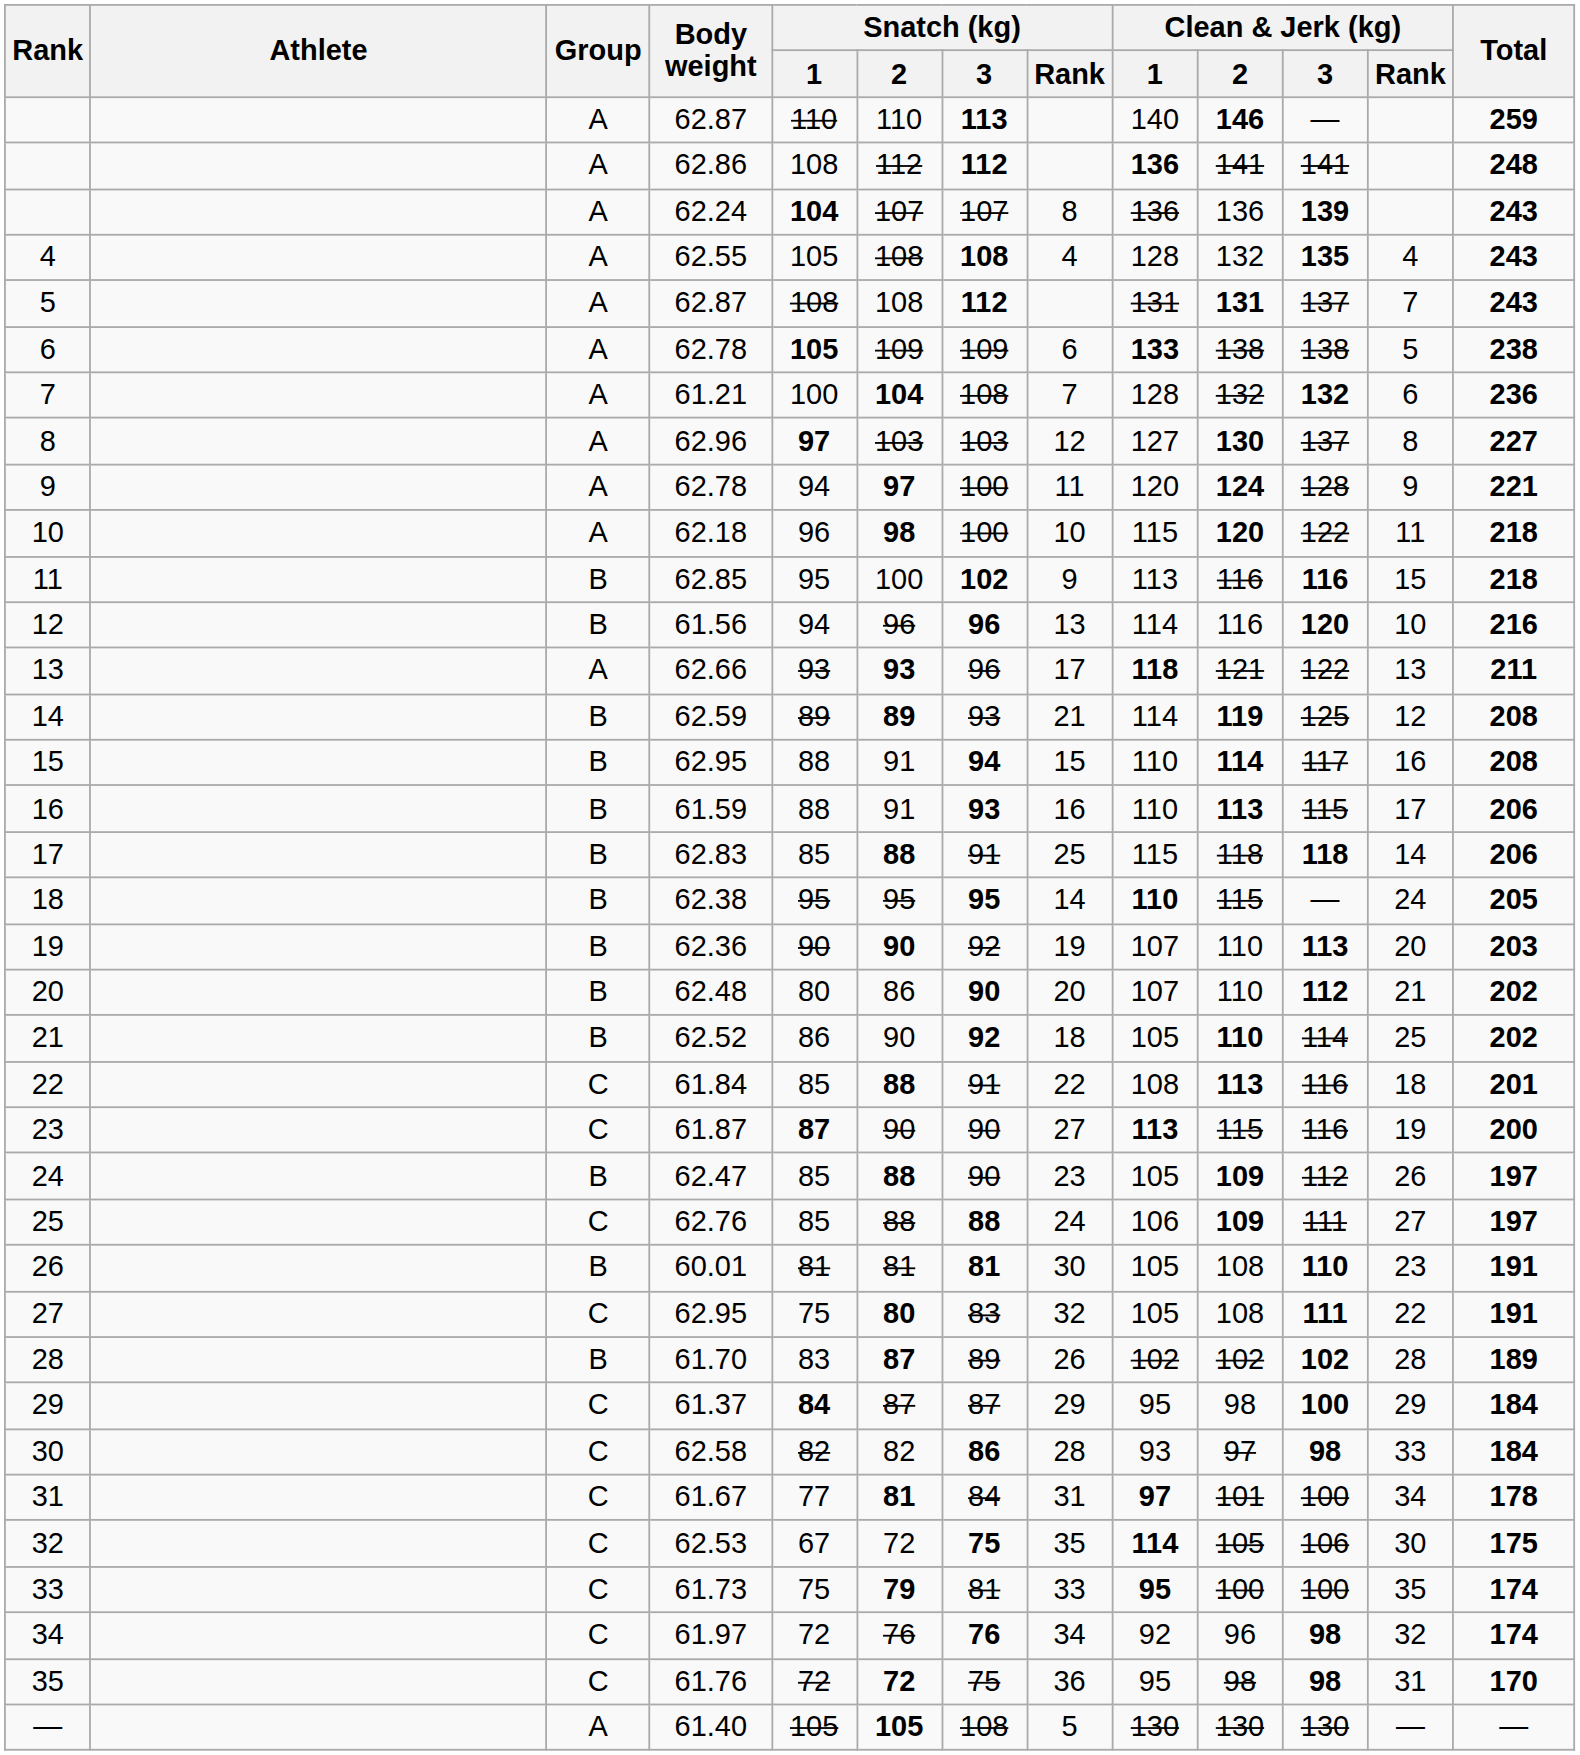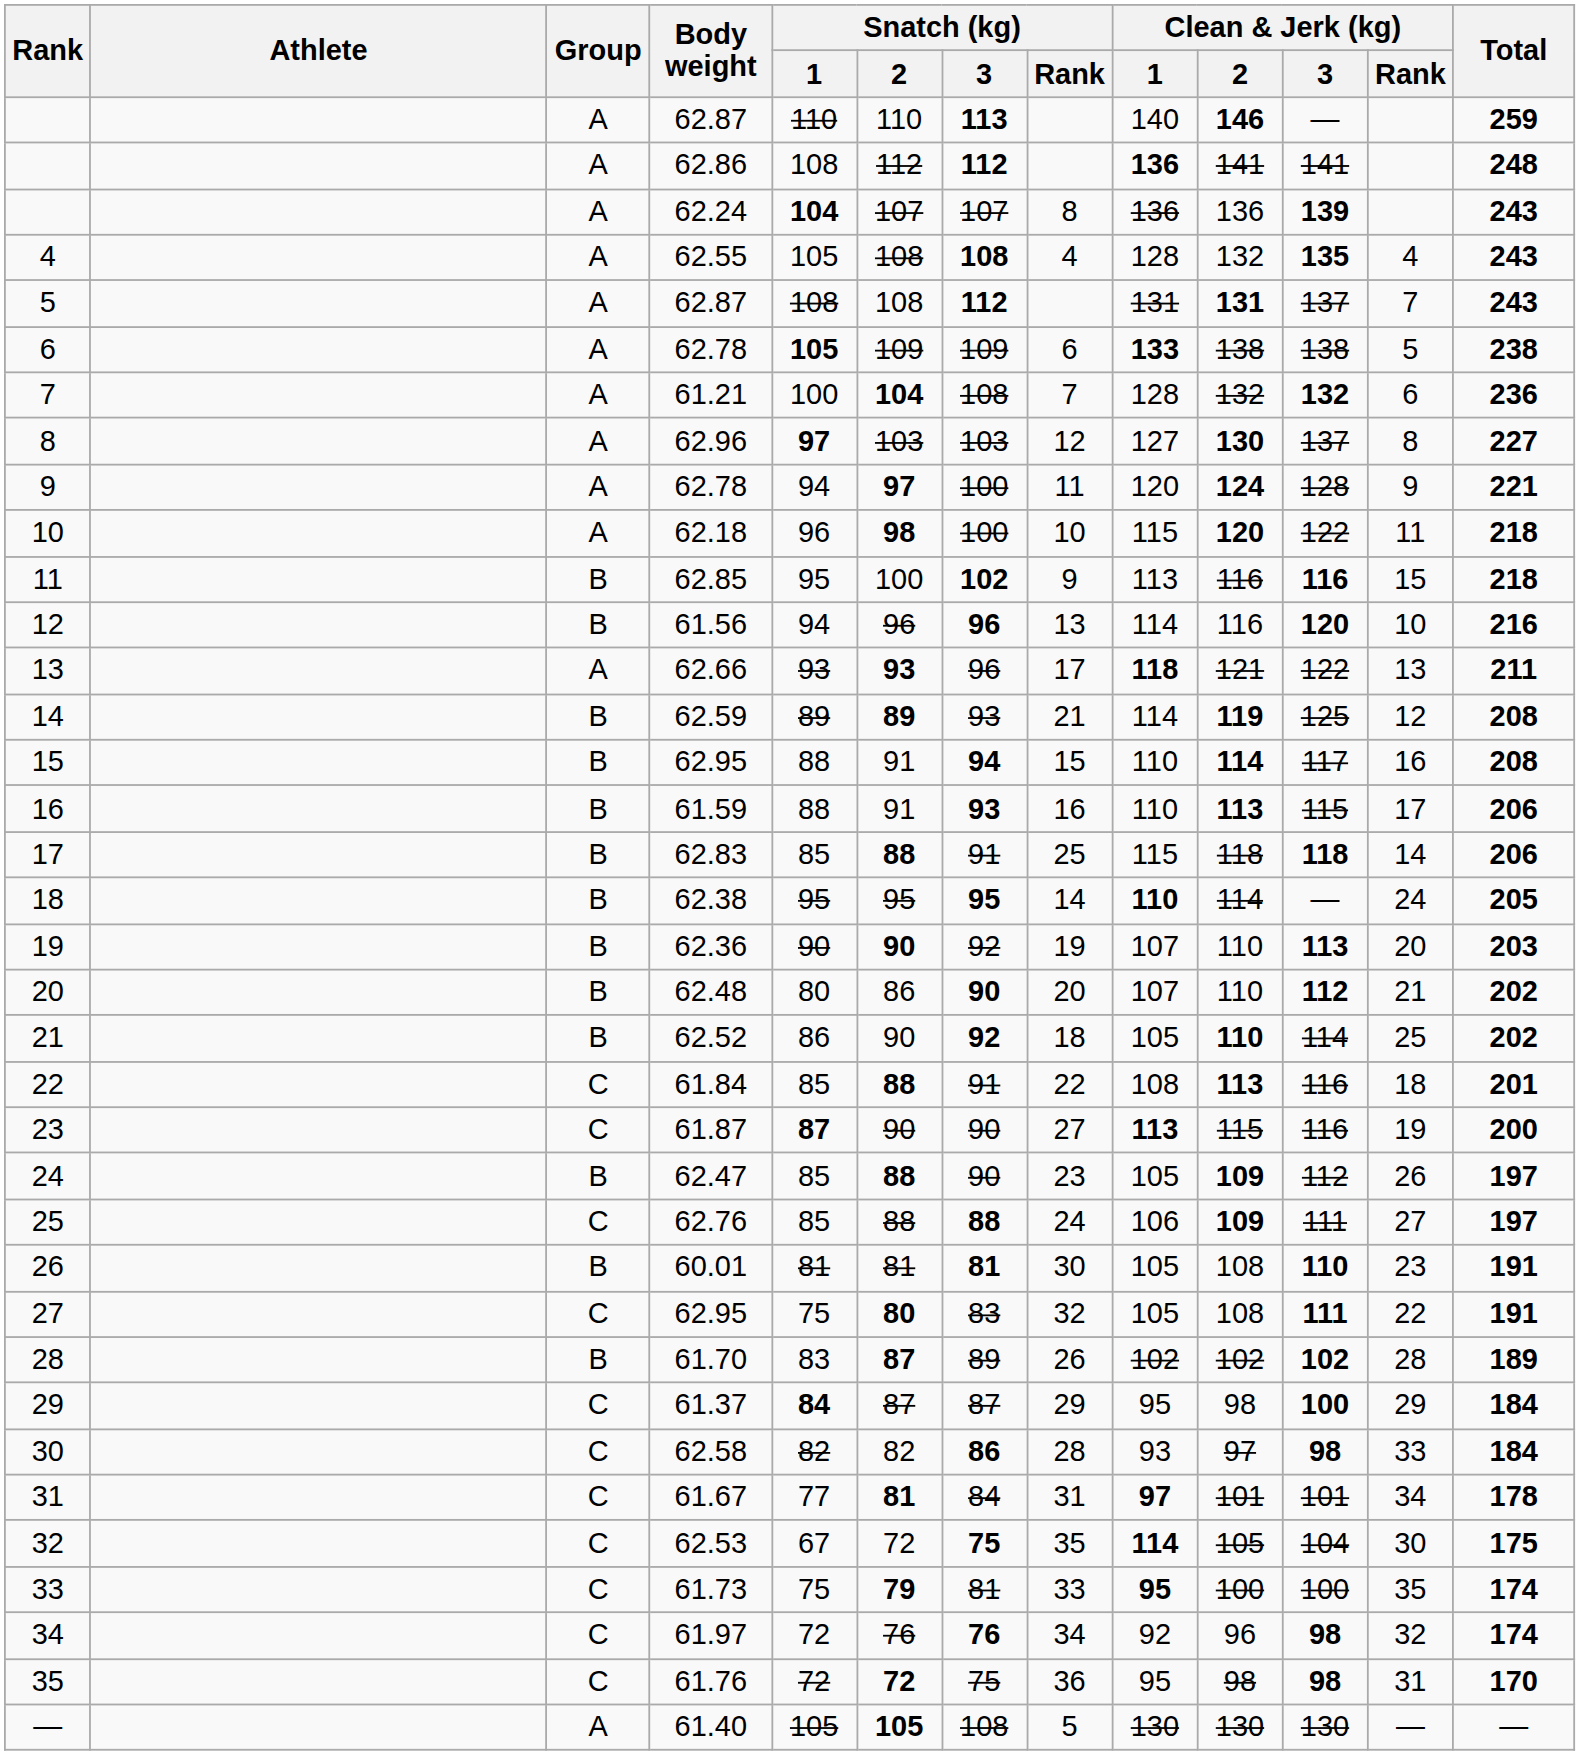(1240, 900) 115 -> (1240, 900) 114
(1325, 1497) 100 -> (1325, 1497) 101
(1325, 1543) 106 -> (1325, 1543) 104
